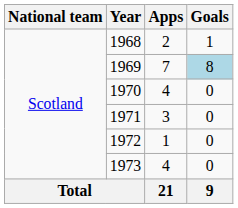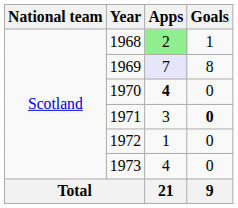(166, 41) no background -> (166, 41) lightgreen background
(166, 66) no background -> (166, 66) lavender background
(210, 66) lightblue background -> (210, 66) no background
(166, 91) normal -> (166, 91) bold
(210, 116) normal -> (210, 116) bold
